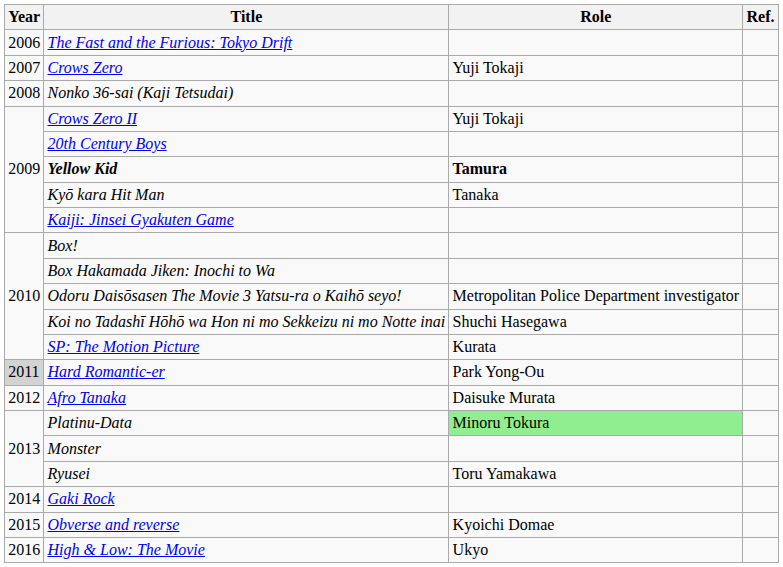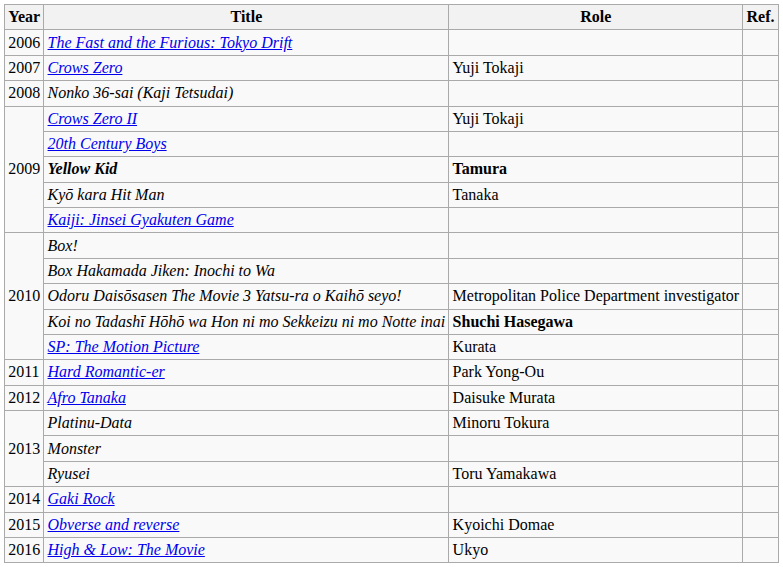(510, 321) normal -> (513, 321) bold
(24, 372) lightgrey background -> (24, 372) no background
(501, 423) lightgreen background -> (501, 423) no background
